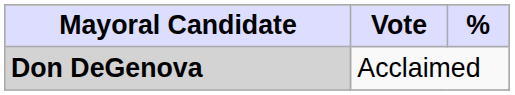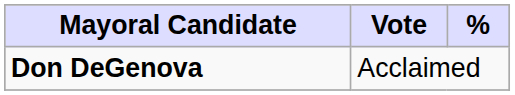(107, 68) lightgrey background -> (107, 68) no background
